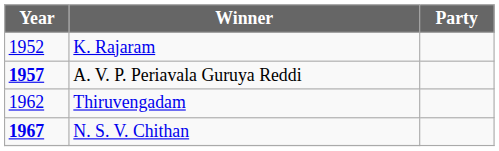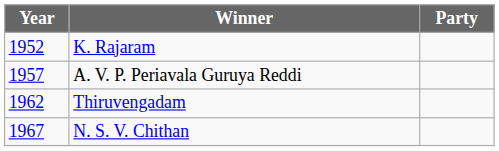(26, 74) bold -> (26, 74) normal
(26, 131) bold -> (26, 131) normal
